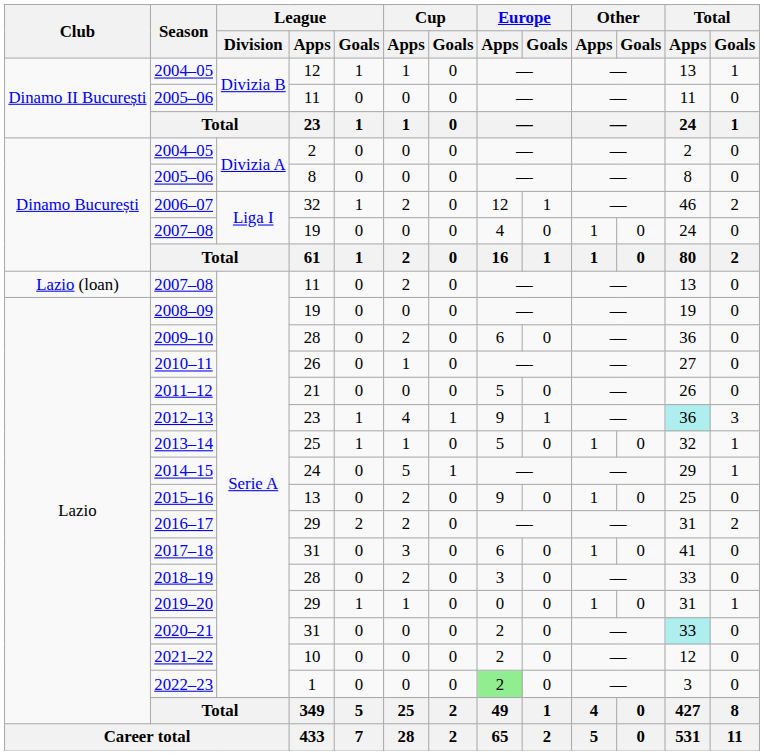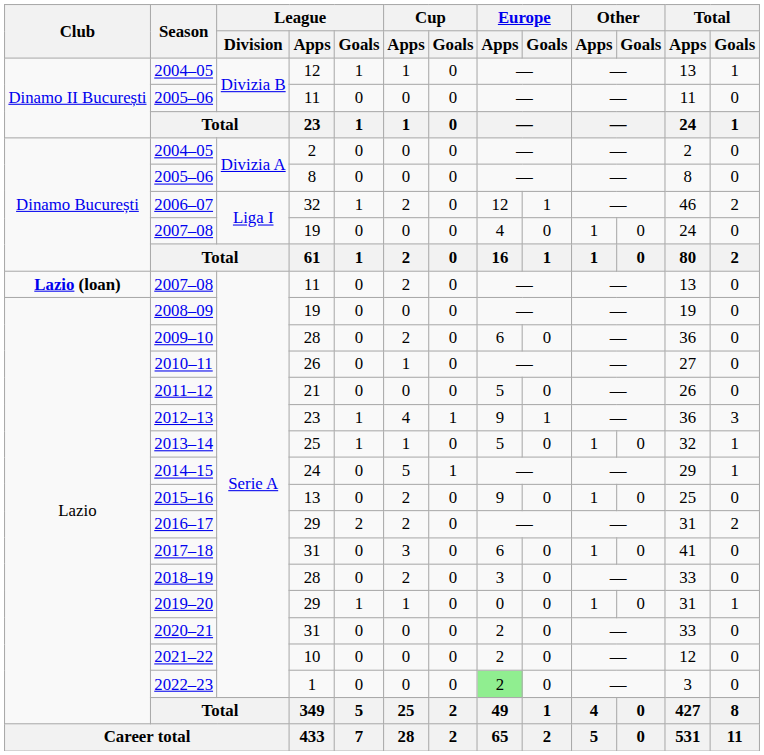(77, 284) normal -> (77, 284) bold
(688, 417) paleturquoise background -> (688, 417) no background
(688, 630) paleturquoise background -> (688, 630) no background
